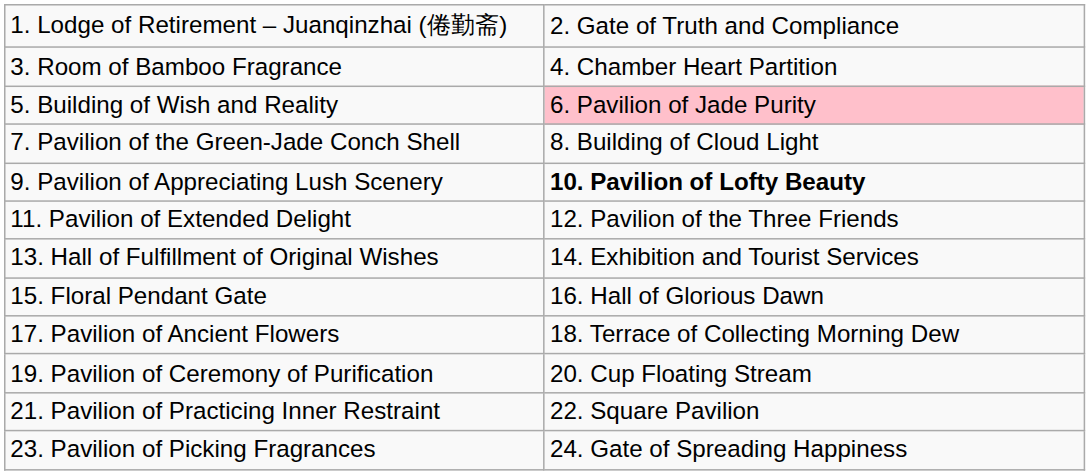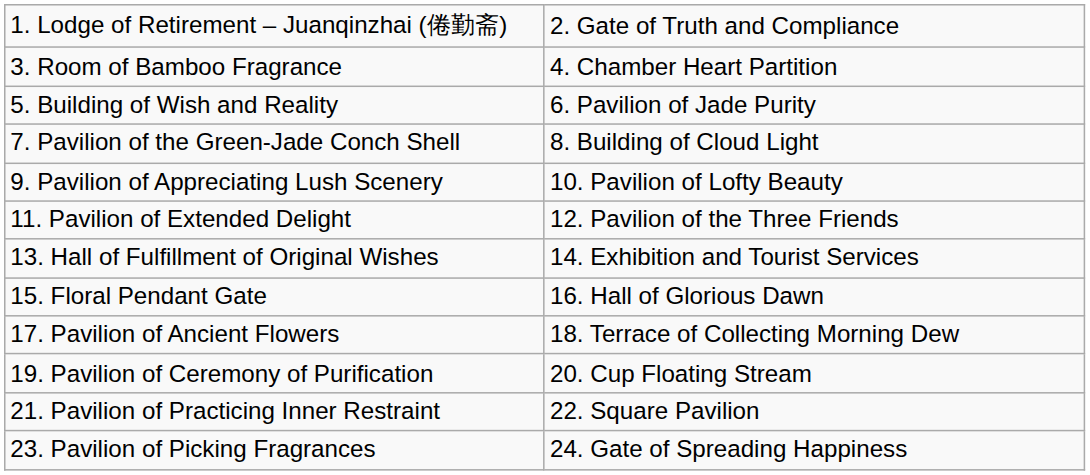(683, 104) pink background -> (683, 104) no background
(708, 181) bold -> (696, 181) normal
